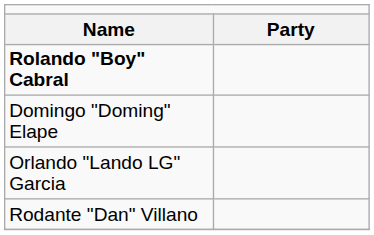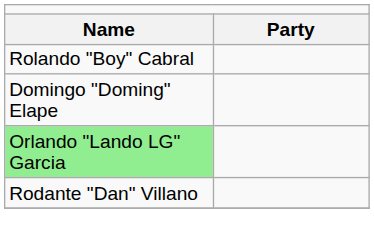(77, 70) bold -> (102, 59) normal
(95, 173) no background -> (95, 152) lightgreen background
